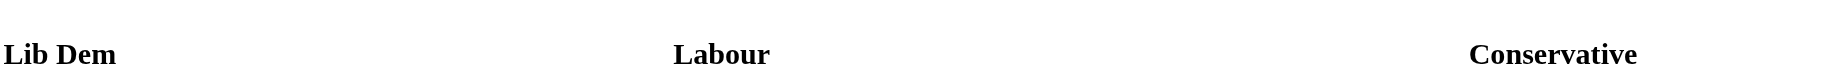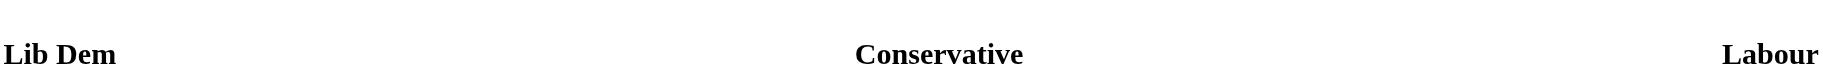columns swapped: (722, 13) <-> (1553, 13)
